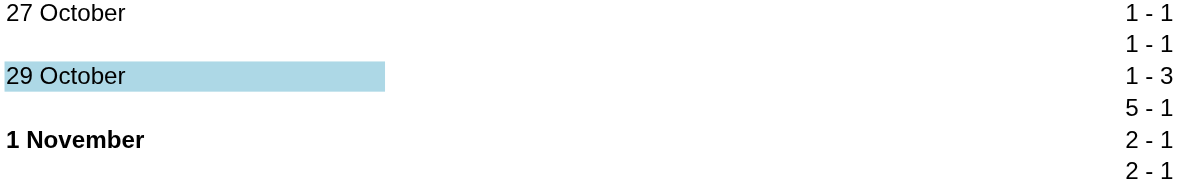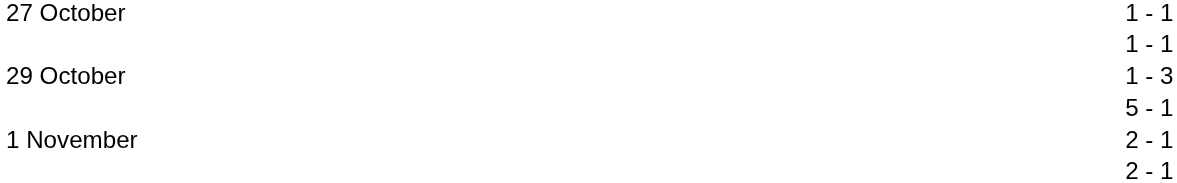(66, 76) lightblue background -> (66, 76) no background
(75, 139) bold -> (72, 139) normal
